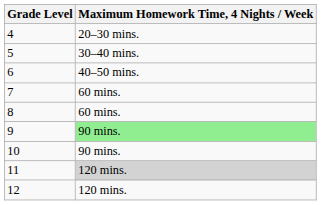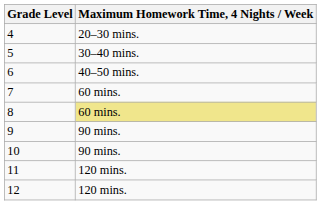(99, 111) no background -> (99, 111) khaki background
(99, 131) lightgreen background -> (99, 131) no background
(103, 170) lightgrey background -> (103, 170) no background
